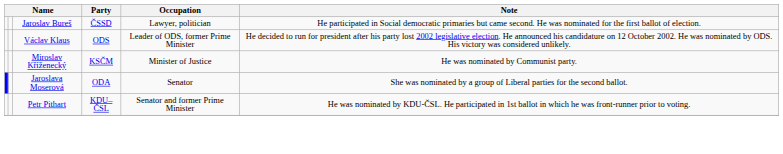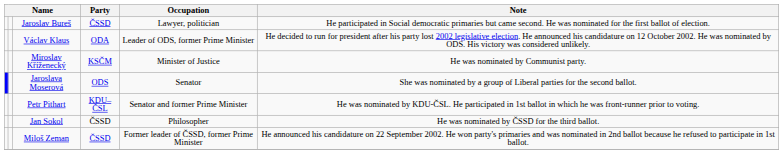(101, 40) ODS -> (100, 40) ODA
(101, 82) ODA -> (100, 82) ODS
+ row: (46, 121)
+ row: (46, 138)
